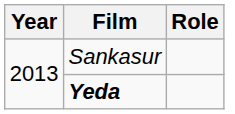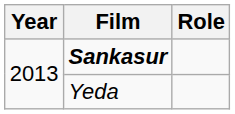(115, 56) normal -> (118, 56) bold
(94, 91) bold -> (94, 91) normal
